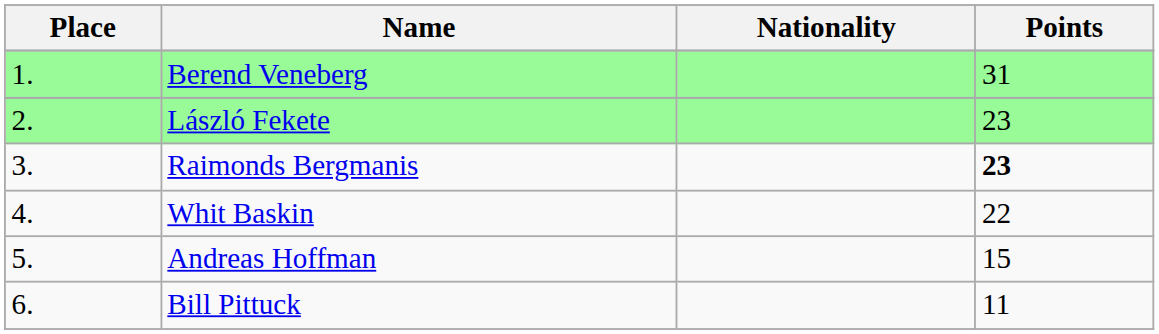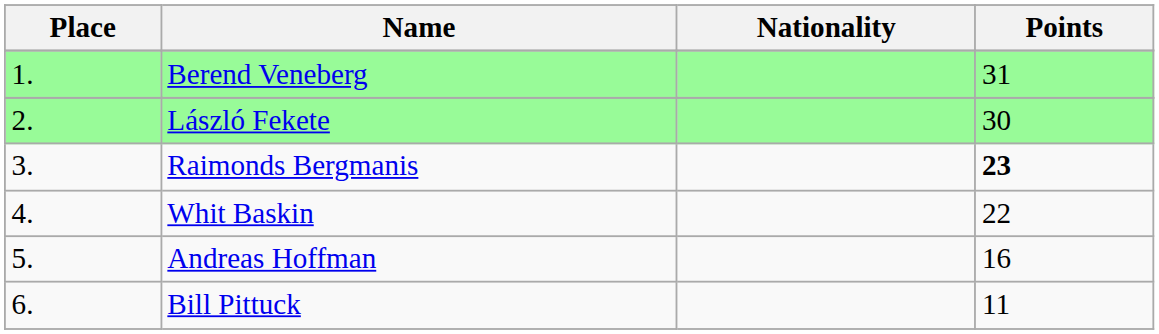(997, 120) 23 -> (997, 120) 30
(997, 258) 15 -> (997, 258) 16
